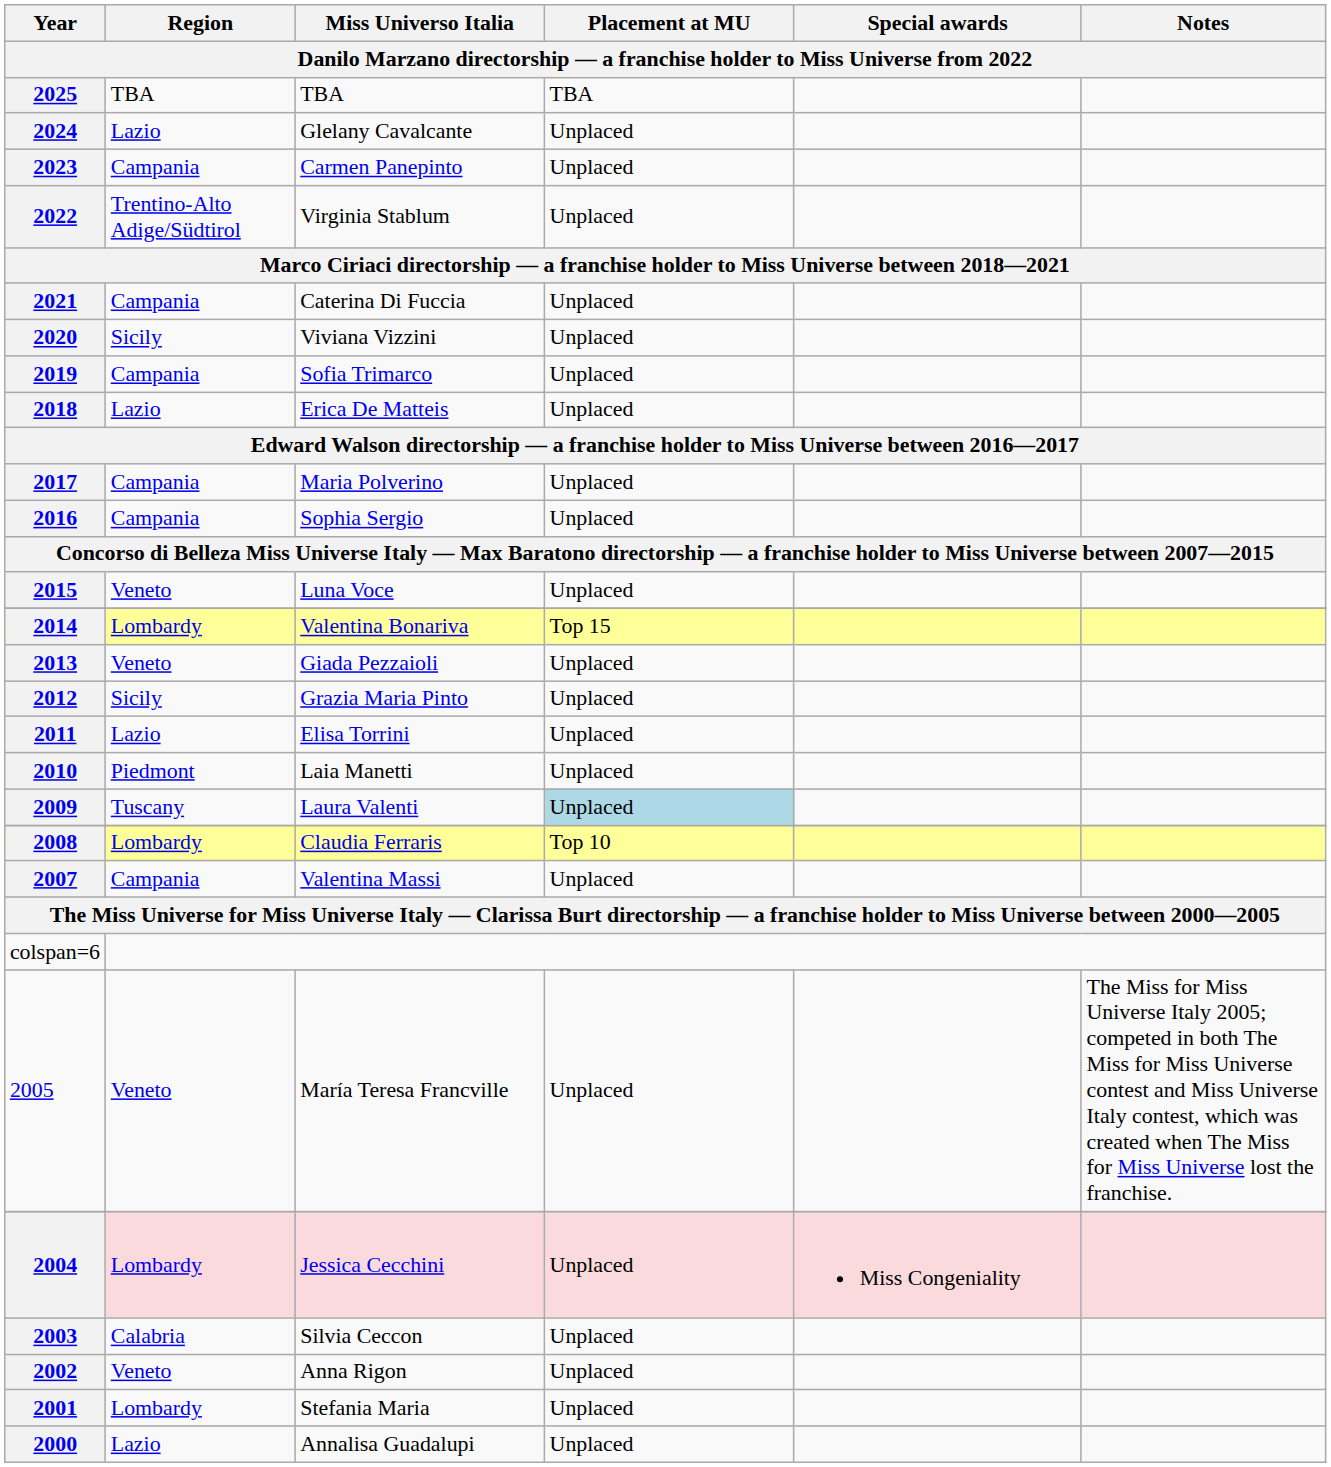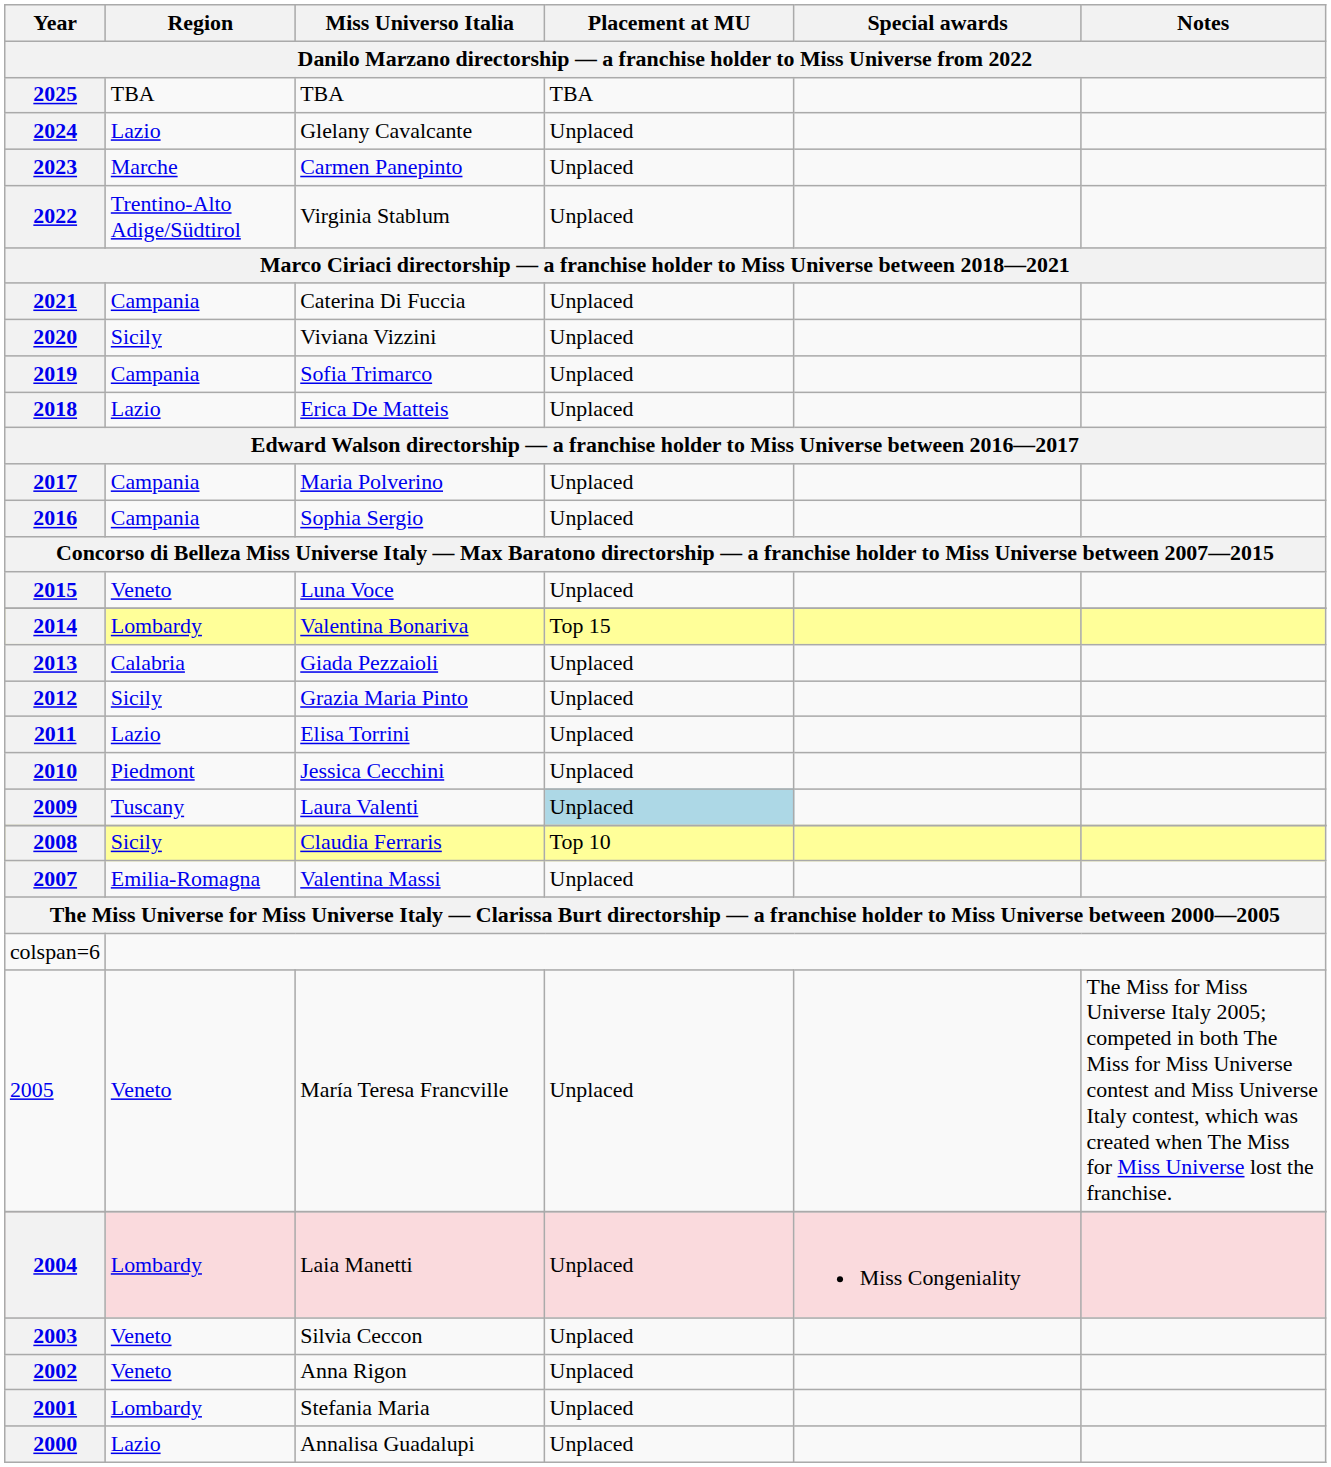(155, 167) Campania -> (144, 167) Marche
(141, 662) Veneto -> (148, 662) Calabria
(356, 770) Laia Manetti -> (372, 770) Jessica Cecchini
(156, 842) Lombardy -> (136, 842) Sicily
(155, 879) Campania -> (186, 879) Emilia-Romagna
(372, 1264) Jessica Cecchini -> (356, 1264) Laia Manetti
(148, 1335) Calabria -> (141, 1335) Veneto
